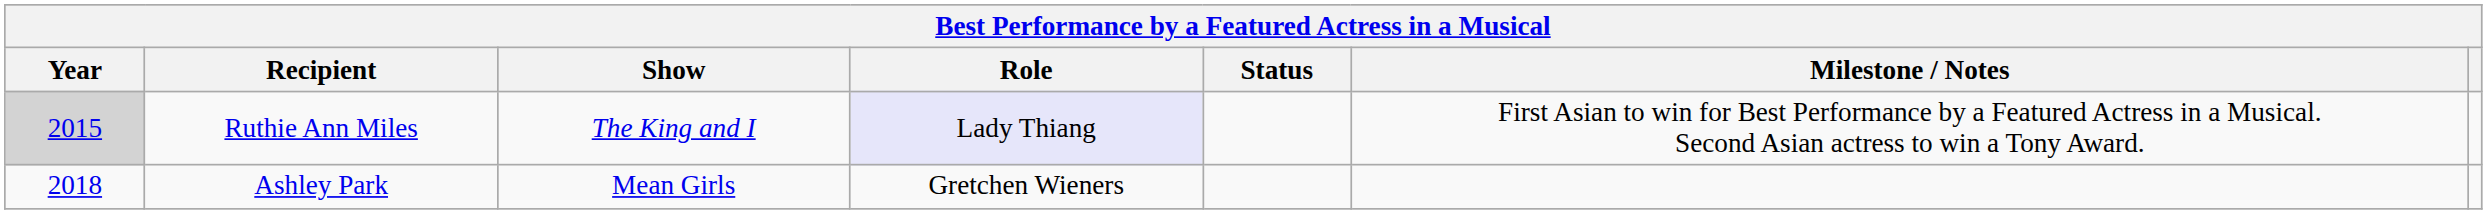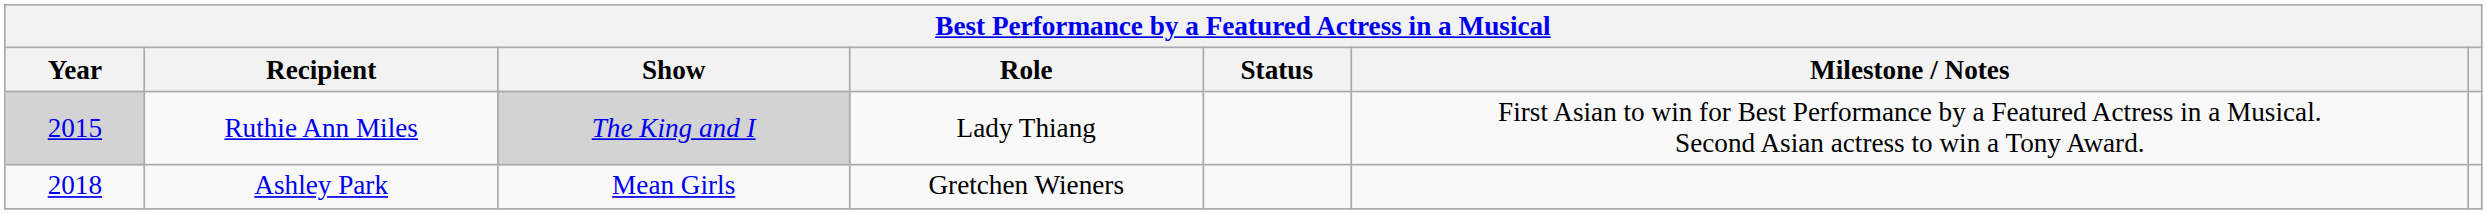(674, 127) no background -> (674, 127) lightgrey background
(1026, 127) lavender background -> (1026, 127) no background
